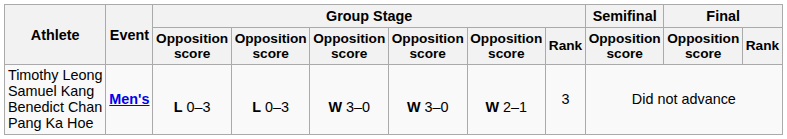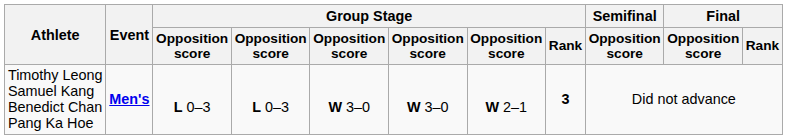(565, 99) normal -> (565, 99) bold
